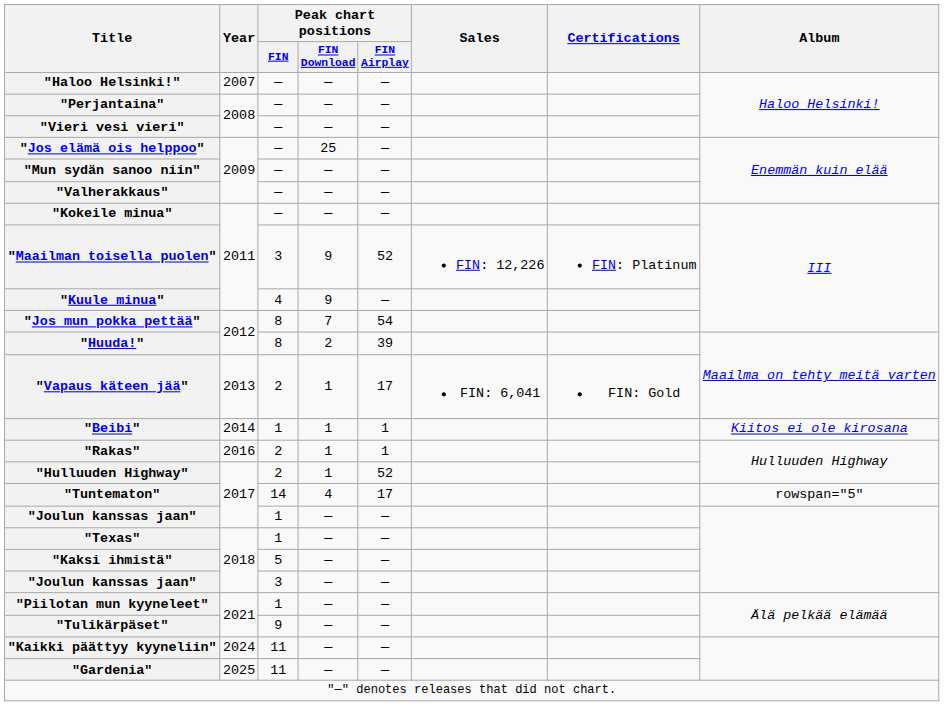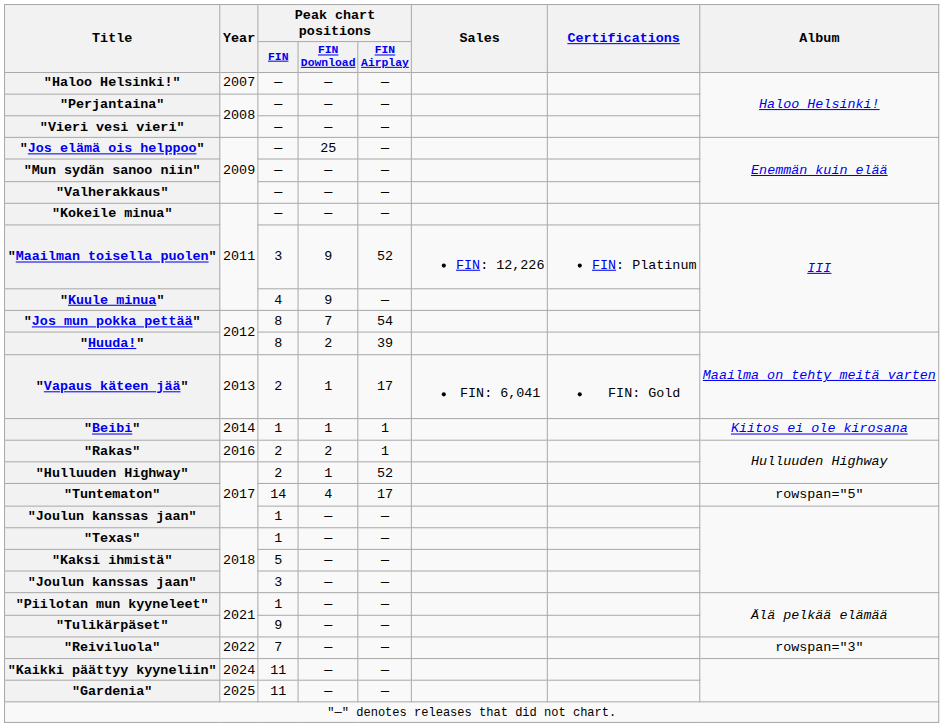(328, 451) 1 -> (328, 451) 2
+ row: (112, 648)
